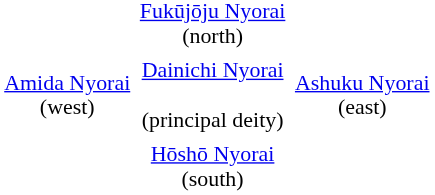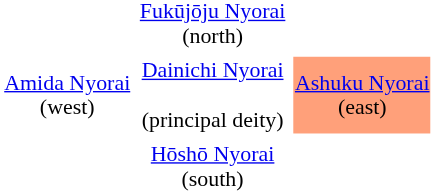(362, 94) no background -> (362, 94) lightsalmon background
